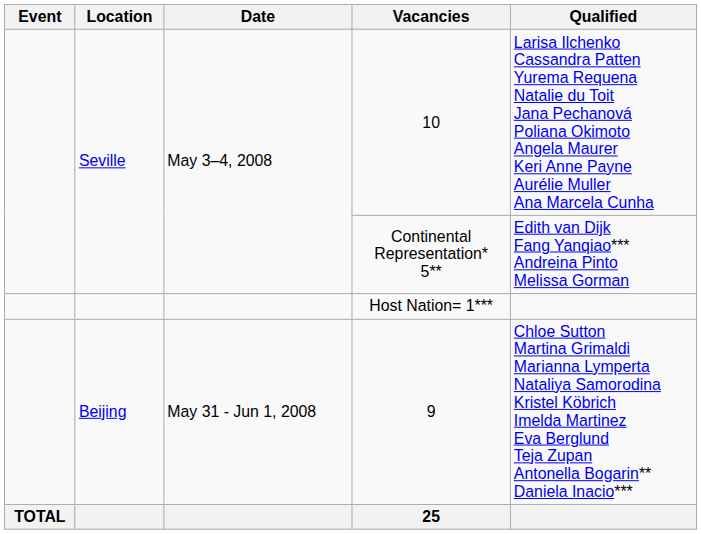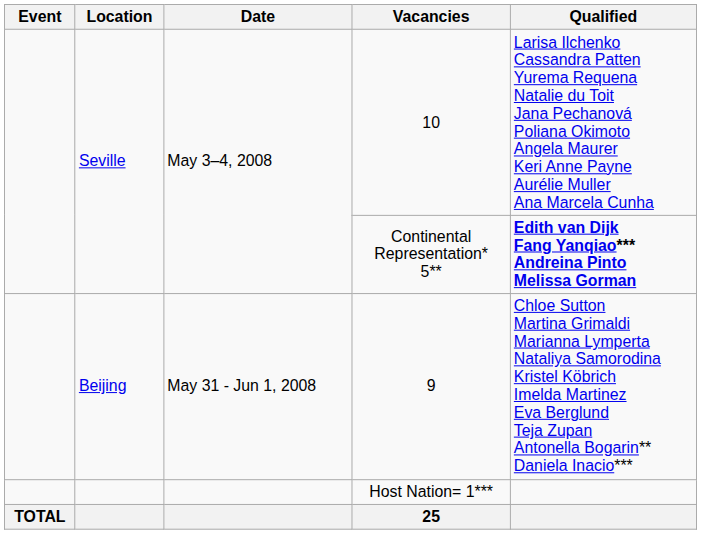(572, 254) normal -> (575, 254) bold
rows swapped: (431, 306) <-> (431, 411)
